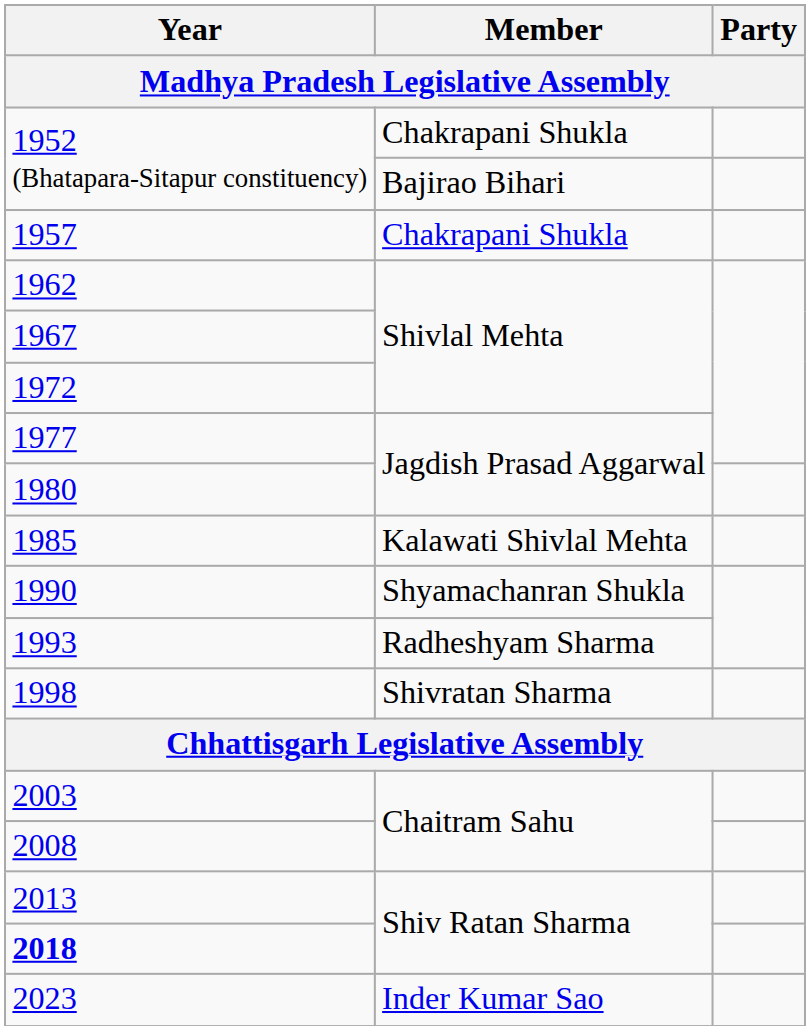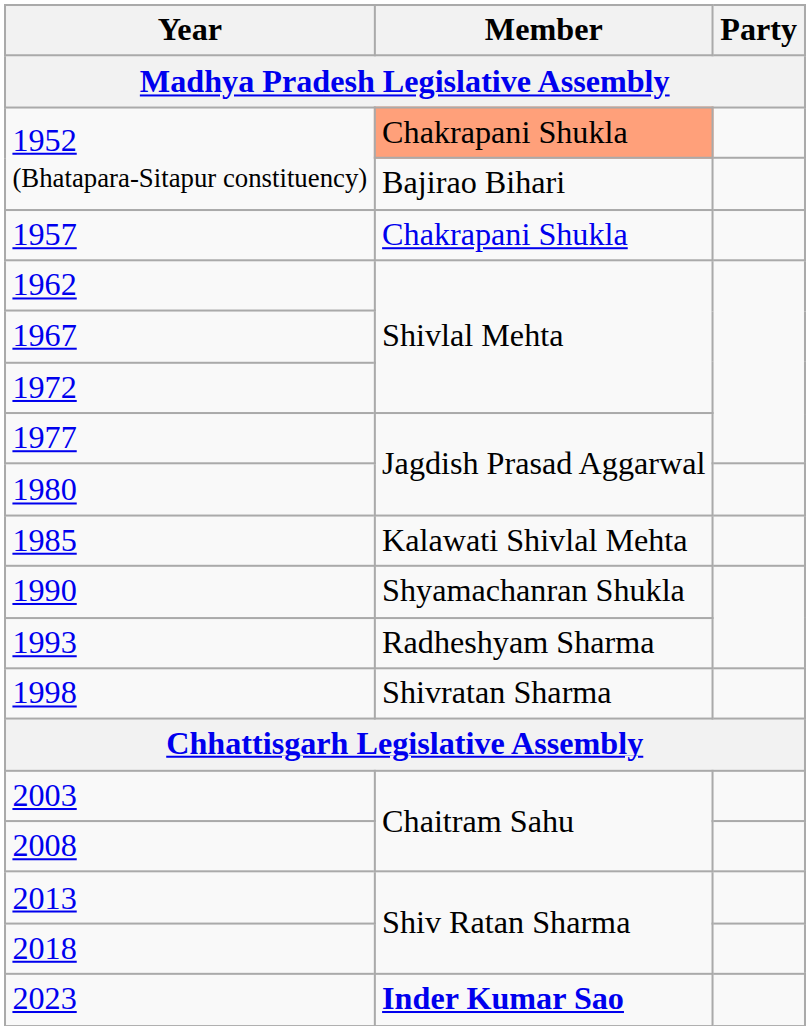(505, 132) no background -> (505, 132) lightsalmon background
(45, 948) bold -> (45, 948) normal
(493, 999) normal -> (503, 999) bold
